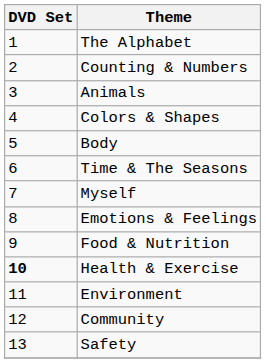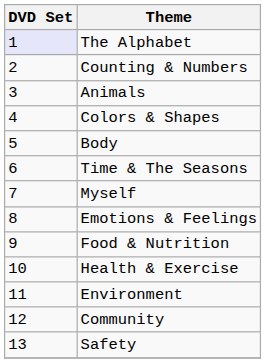(13, 42) no background -> (13, 42) lavender background
(18, 269) bold -> (18, 269) normal
